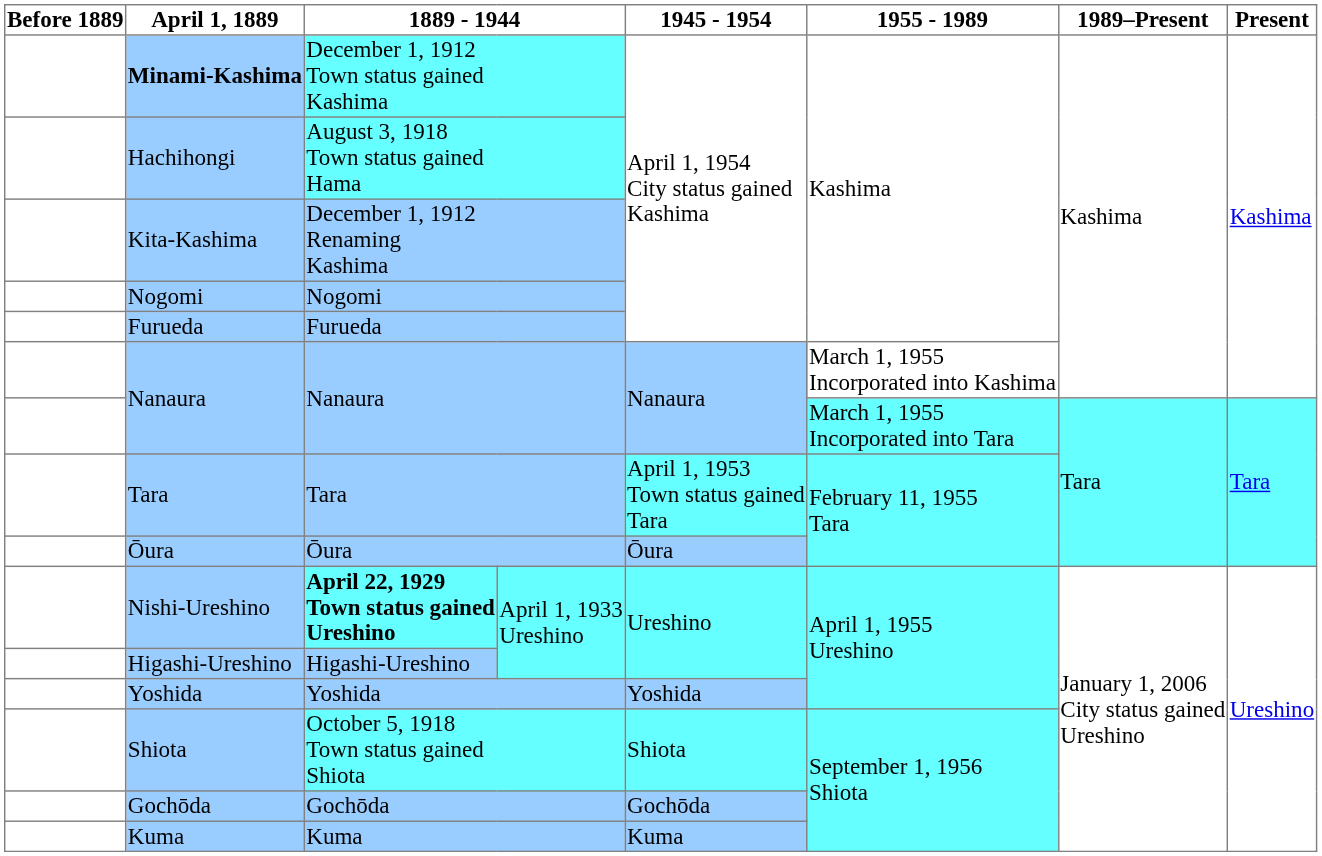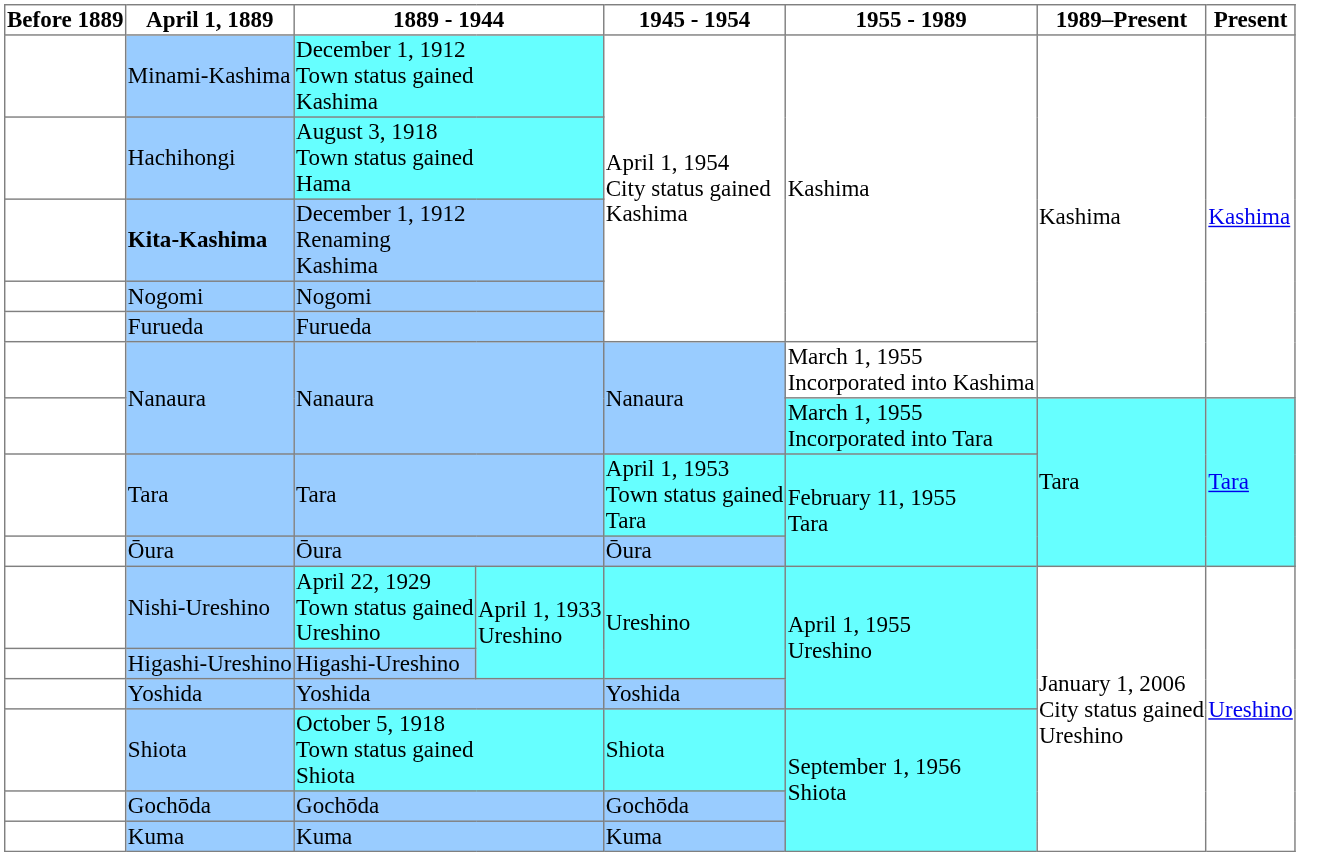(215, 75) bold -> (209, 75) normal
(192, 239) normal -> (198, 239) bold
(401, 607) bold -> (385, 607) normal
